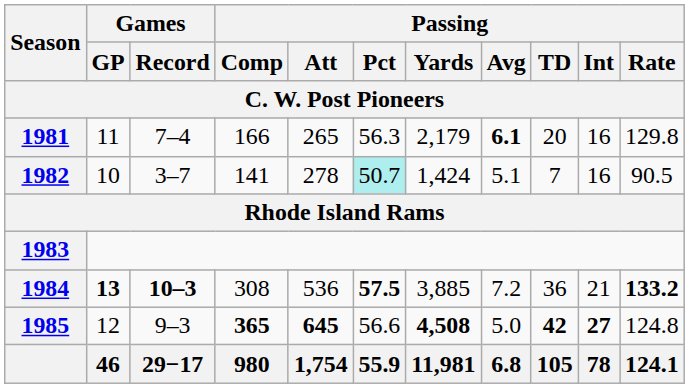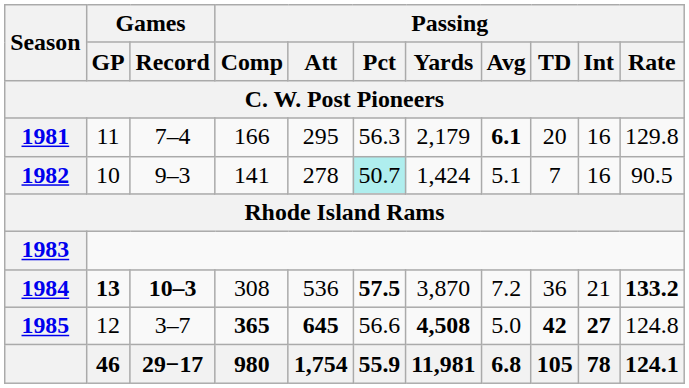(321, 136) 265 -> (321, 136) 295
(173, 174) 3–7 -> (173, 174) 9–3
(443, 288) 3,885 -> (443, 288) 3,870
(173, 325) 9–3 -> (173, 325) 3–7
